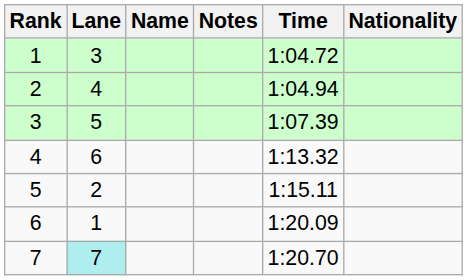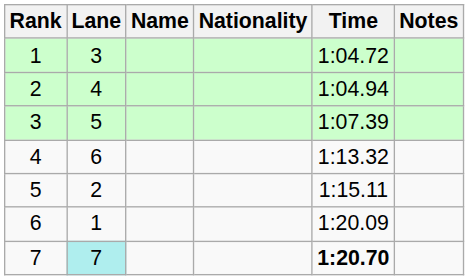columns swapped: (403, 21) <-> (228, 21)
(303, 257) normal -> (353, 257) bold
